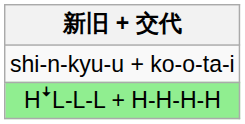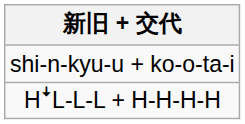(122, 100) lightgreen background -> (122, 100) no background
